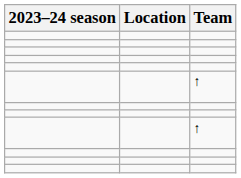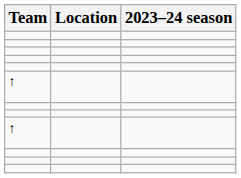columns swapped: (213, 17) <-> (62, 17)
